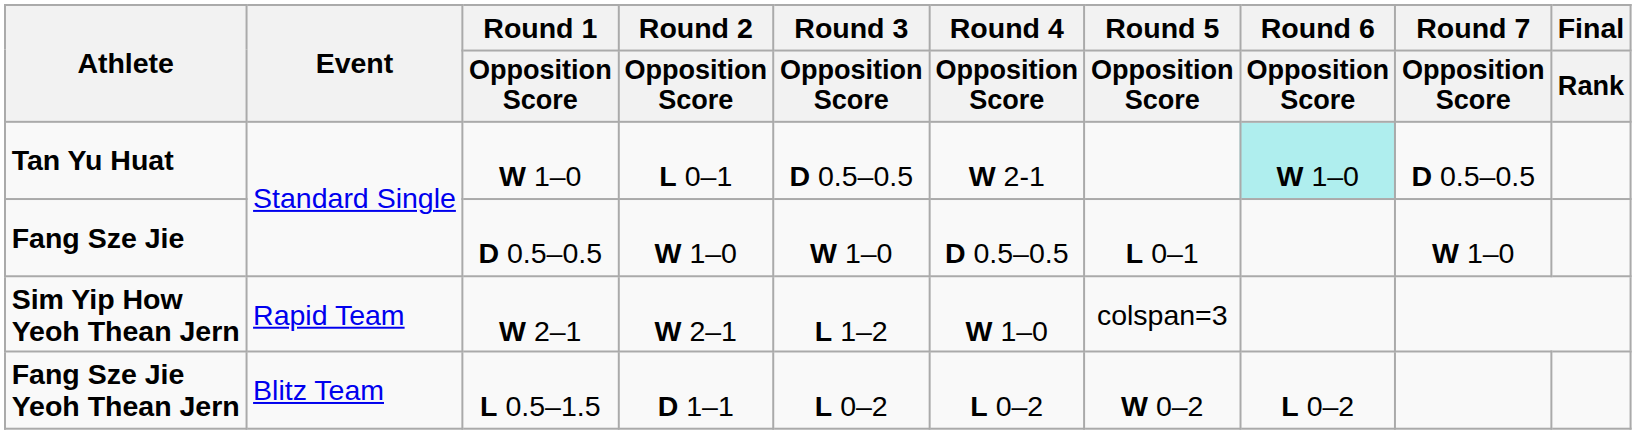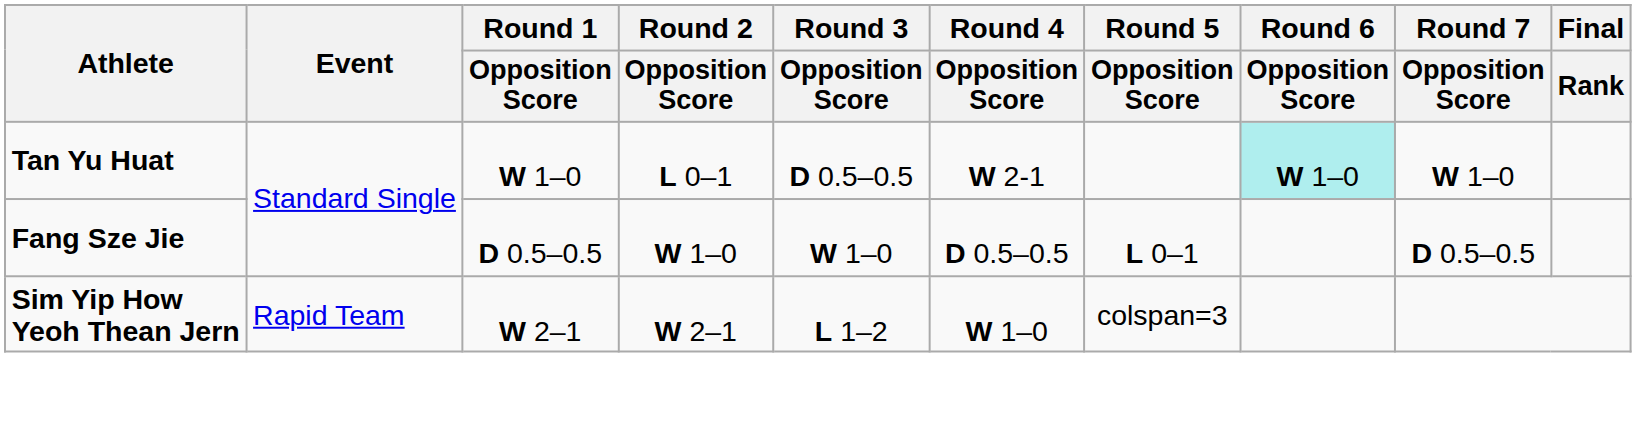(1473, 177) D 0.5–0.5 -> (1473, 177) W 1–0
(1473, 254) W 1–0 -> (1473, 254) D 0.5–0.5
- row: (126, 391)
